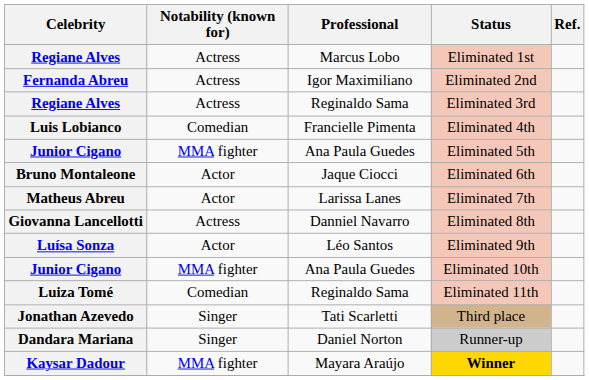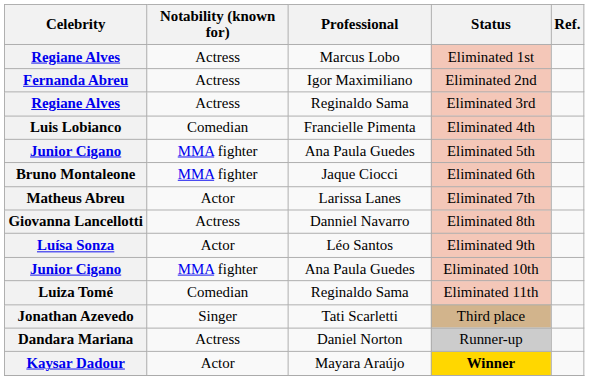(218, 174) Actor -> (218, 174) MMA fighter
(218, 339) Singer -> (218, 339) Actress
(218, 363) MMA fighter -> (218, 363) Actor
